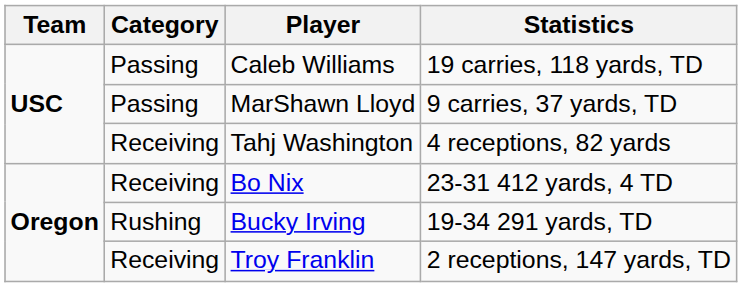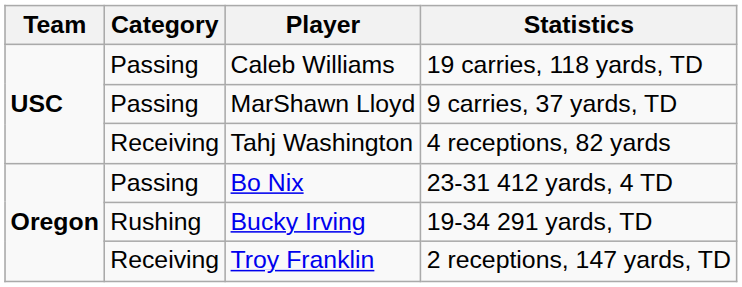(165, 182) Receiving -> (154, 182) Passing
